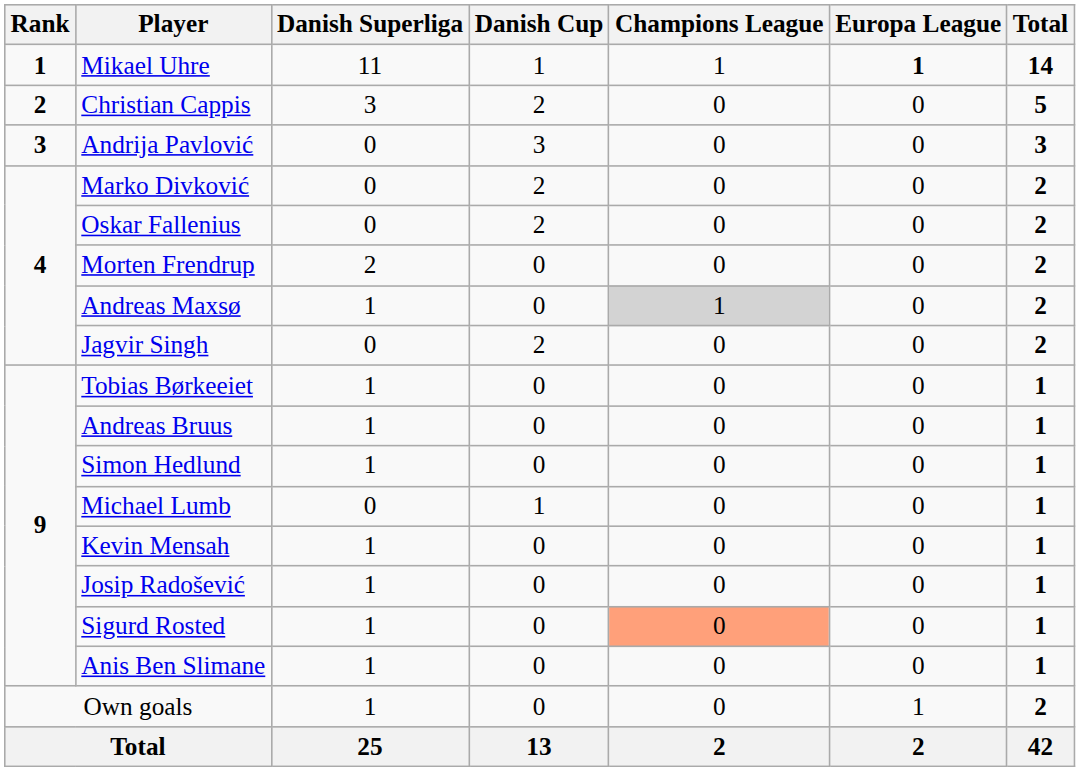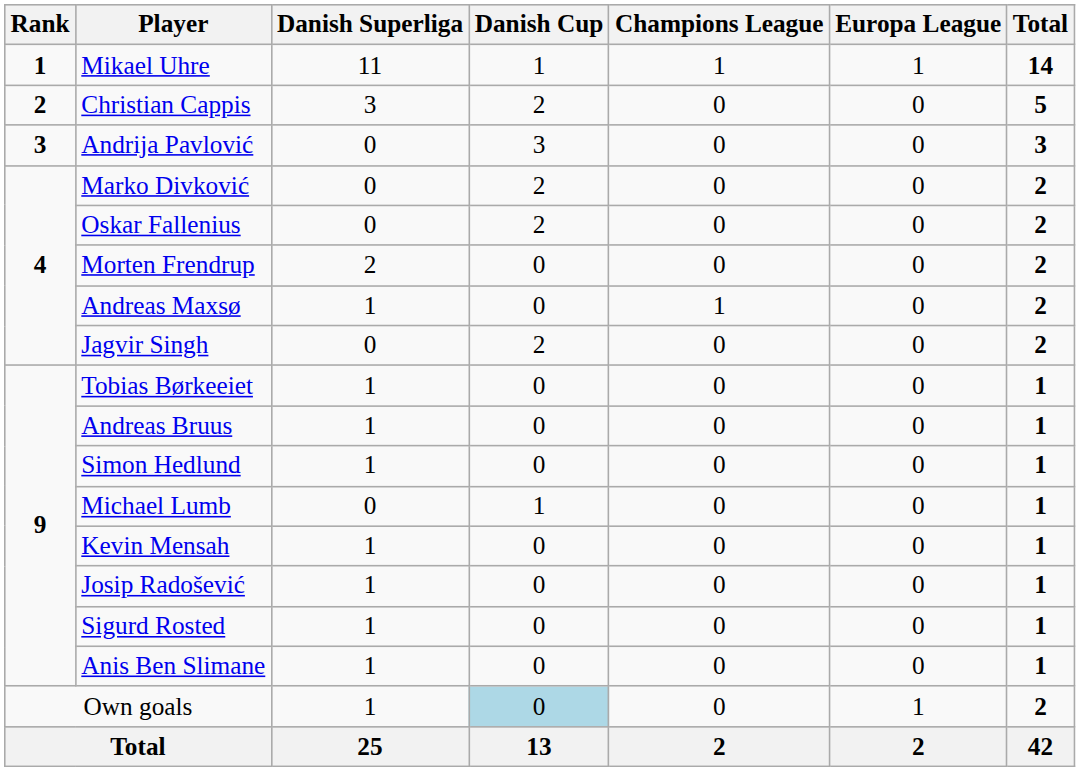(918, 64) bold -> (918, 64) normal
(719, 305) lightgrey background -> (719, 305) no background
(719, 625) lightsalmon background -> (719, 625) no background
(539, 706) no background -> (539, 706) lightblue background
